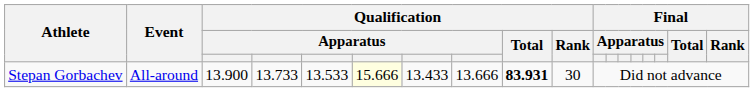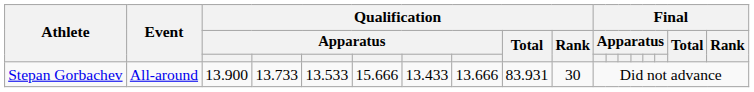(377, 74) lightyellow background -> (377, 74) no background
(527, 74) bold -> (527, 74) normal
